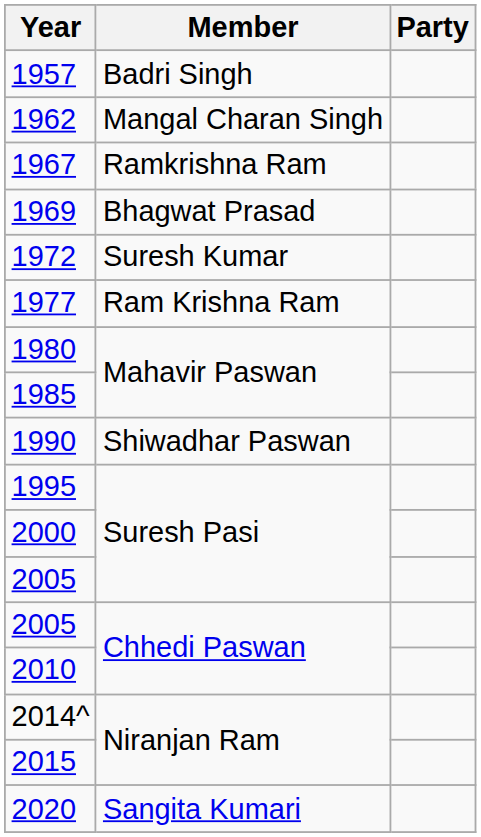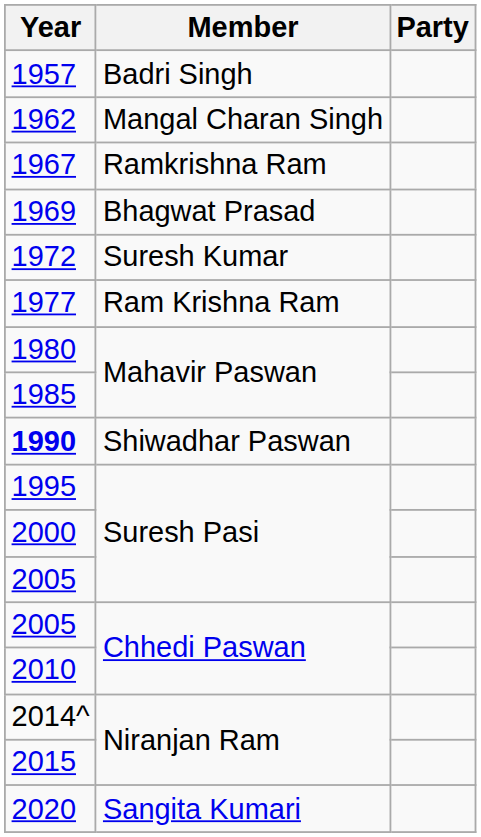(44, 440) normal -> (44, 440) bold
